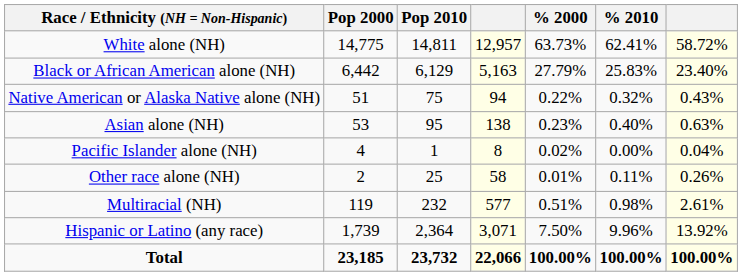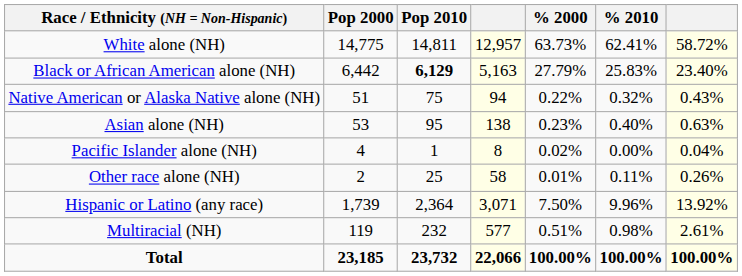(434, 71) normal -> (434, 71) bold
rows swapped: (164, 204) <-> (164, 230)
